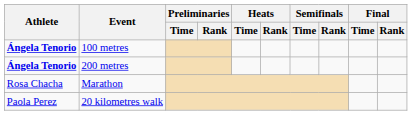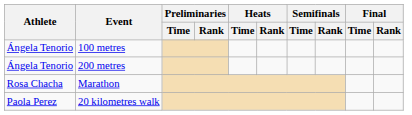(42, 48) bold -> (40, 48) normal
(42, 66) bold -> (40, 66) normal
